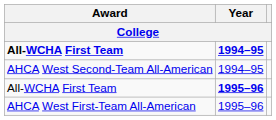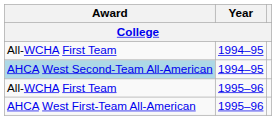(65, 50) bold -> (62, 50) normal
(241, 50) bold -> (241, 50) normal
(110, 69) no background -> (110, 69) lightblue background
(241, 87) bold -> (241, 87) normal
